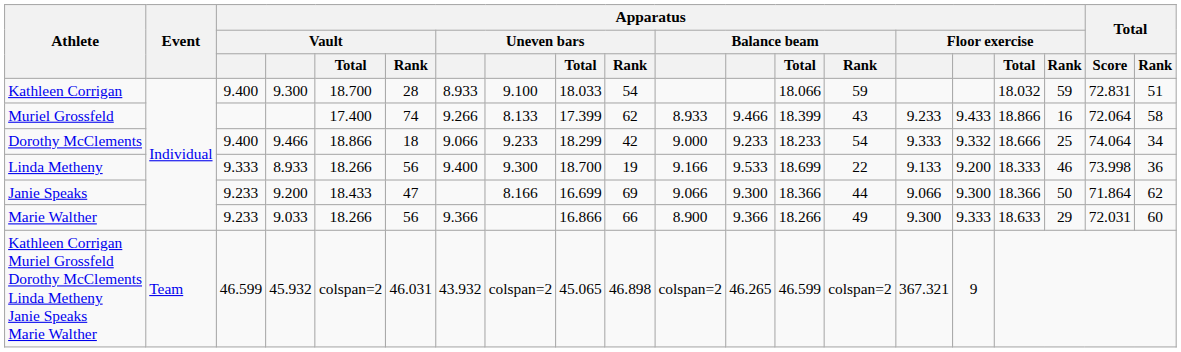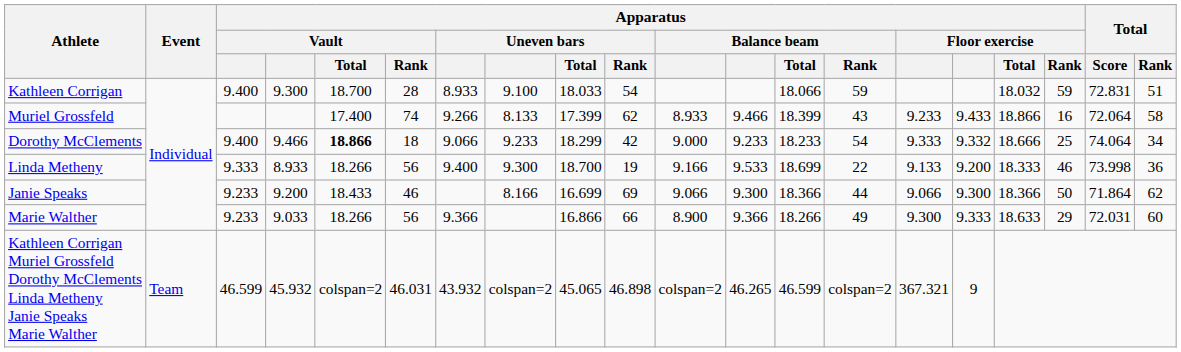(351, 141) normal -> (351, 141) bold
(411, 192) 47 -> (411, 192) 46
